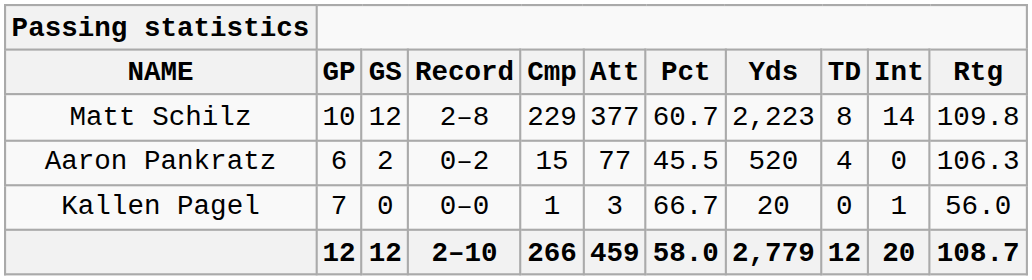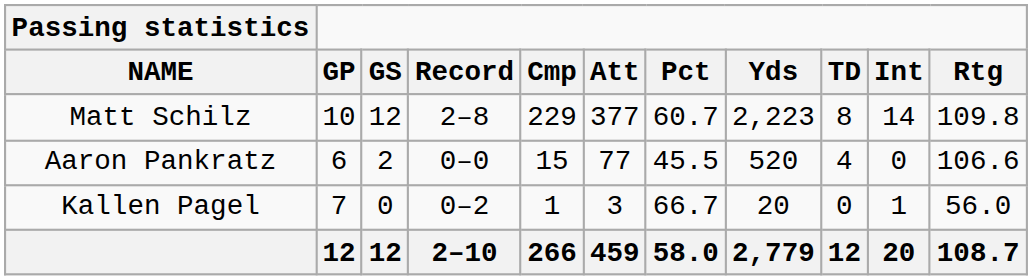(465, 162) 0–2 -> (465, 162) 0–0
(978, 162) 106.3 -> (978, 162) 106.6
(465, 207) 0–0 -> (465, 207) 0–2
